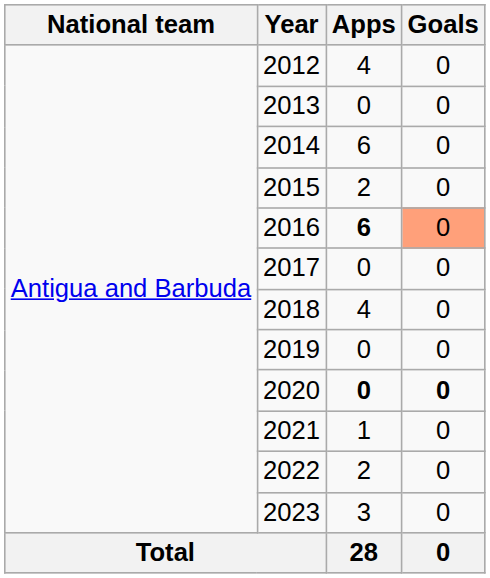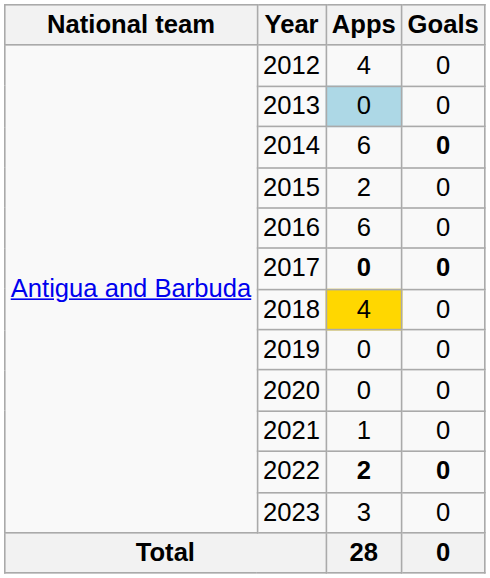(364, 106) no background -> (364, 106) lightblue background
(443, 146) normal -> (443, 146) bold
(364, 227) bold -> (364, 227) normal
(443, 227) lightsalmon background -> (443, 227) no background
(364, 268) normal -> (364, 268) bold
(443, 268) normal -> (443, 268) bold
(364, 308) no background -> (364, 308) gold background
(364, 390) bold -> (364, 390) normal
(443, 390) bold -> (443, 390) normal
(364, 471) normal -> (364, 471) bold
(443, 471) normal -> (443, 471) bold
